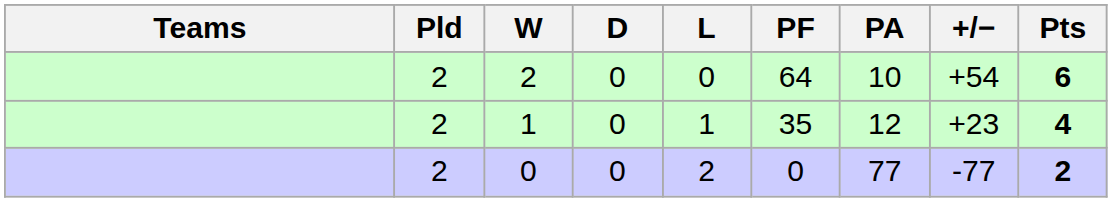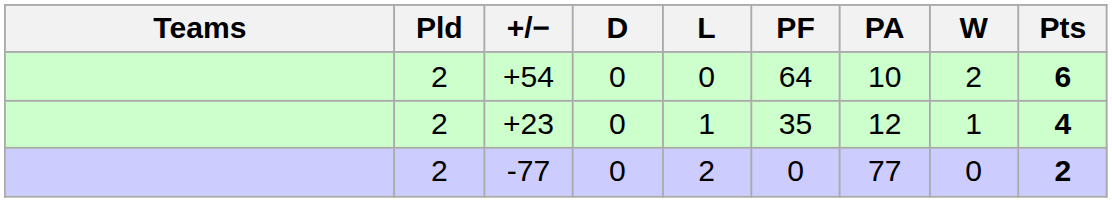columns swapped: (528, 28) <-> (974, 28)
